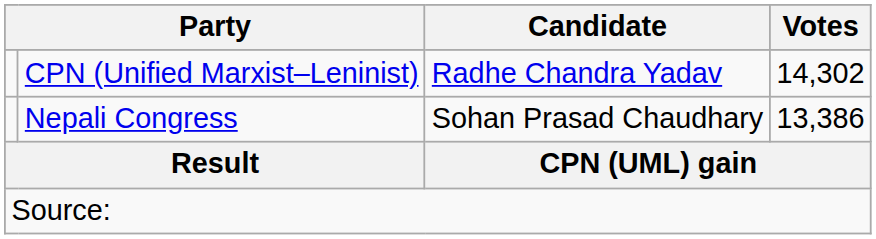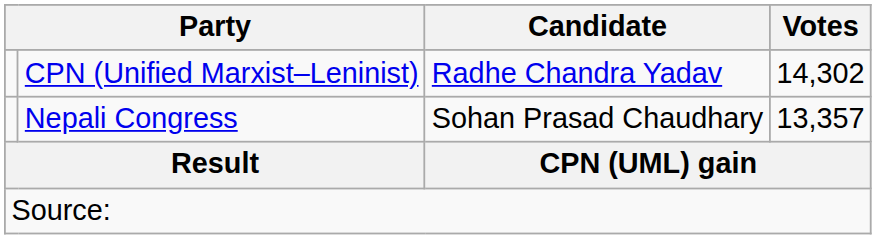(821, 118) 13,386 -> (821, 118) 13,357
